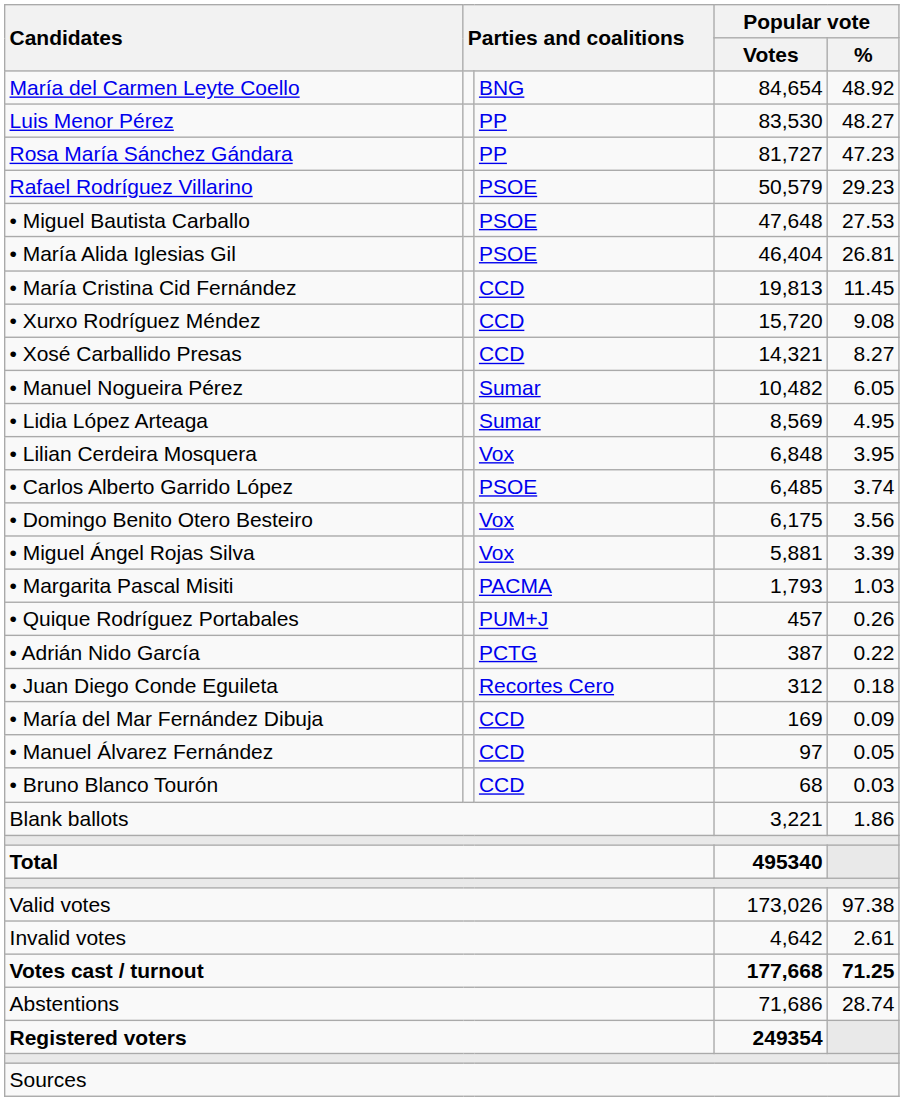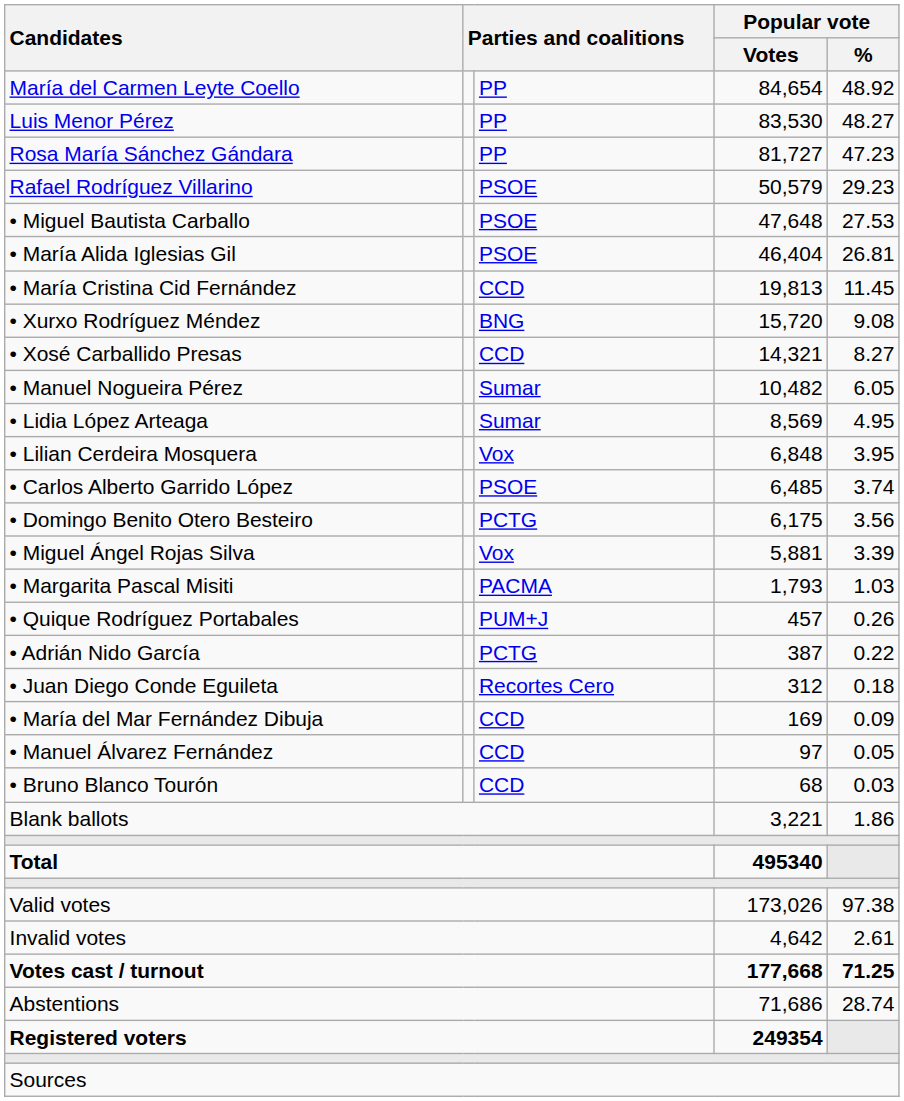(502, 88) BNG -> (493, 88) PP
(502, 320) CCD -> (502, 320) BNG
(496, 520) Vox -> (508, 520) PCTG
